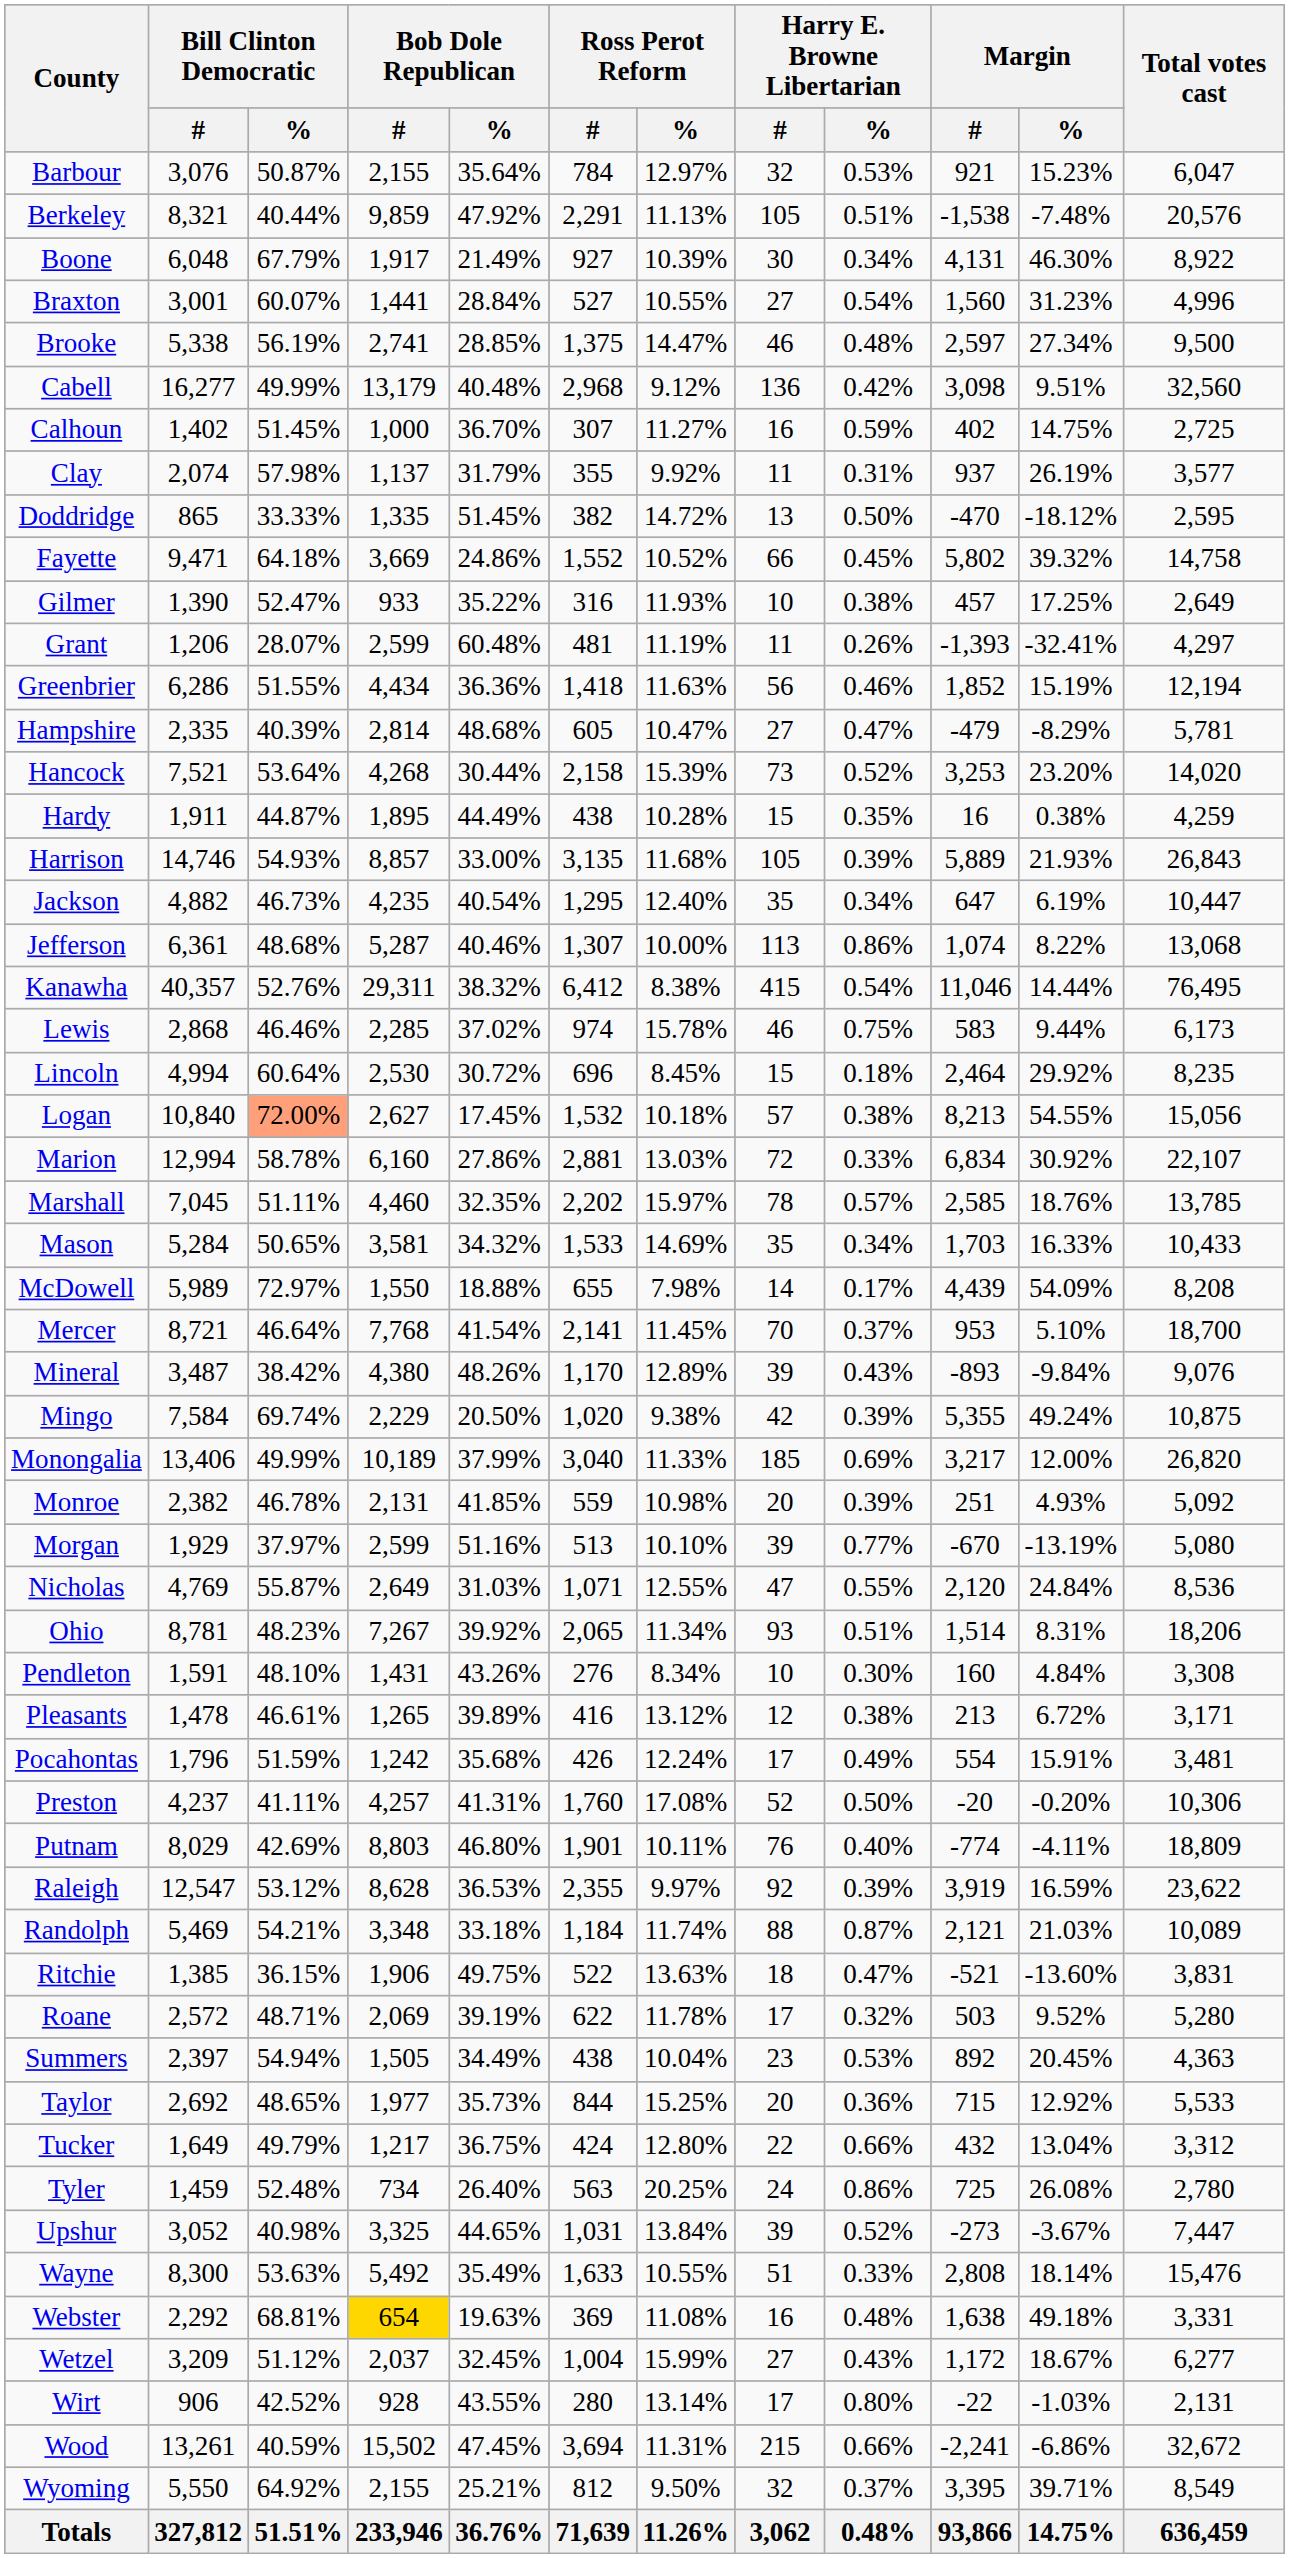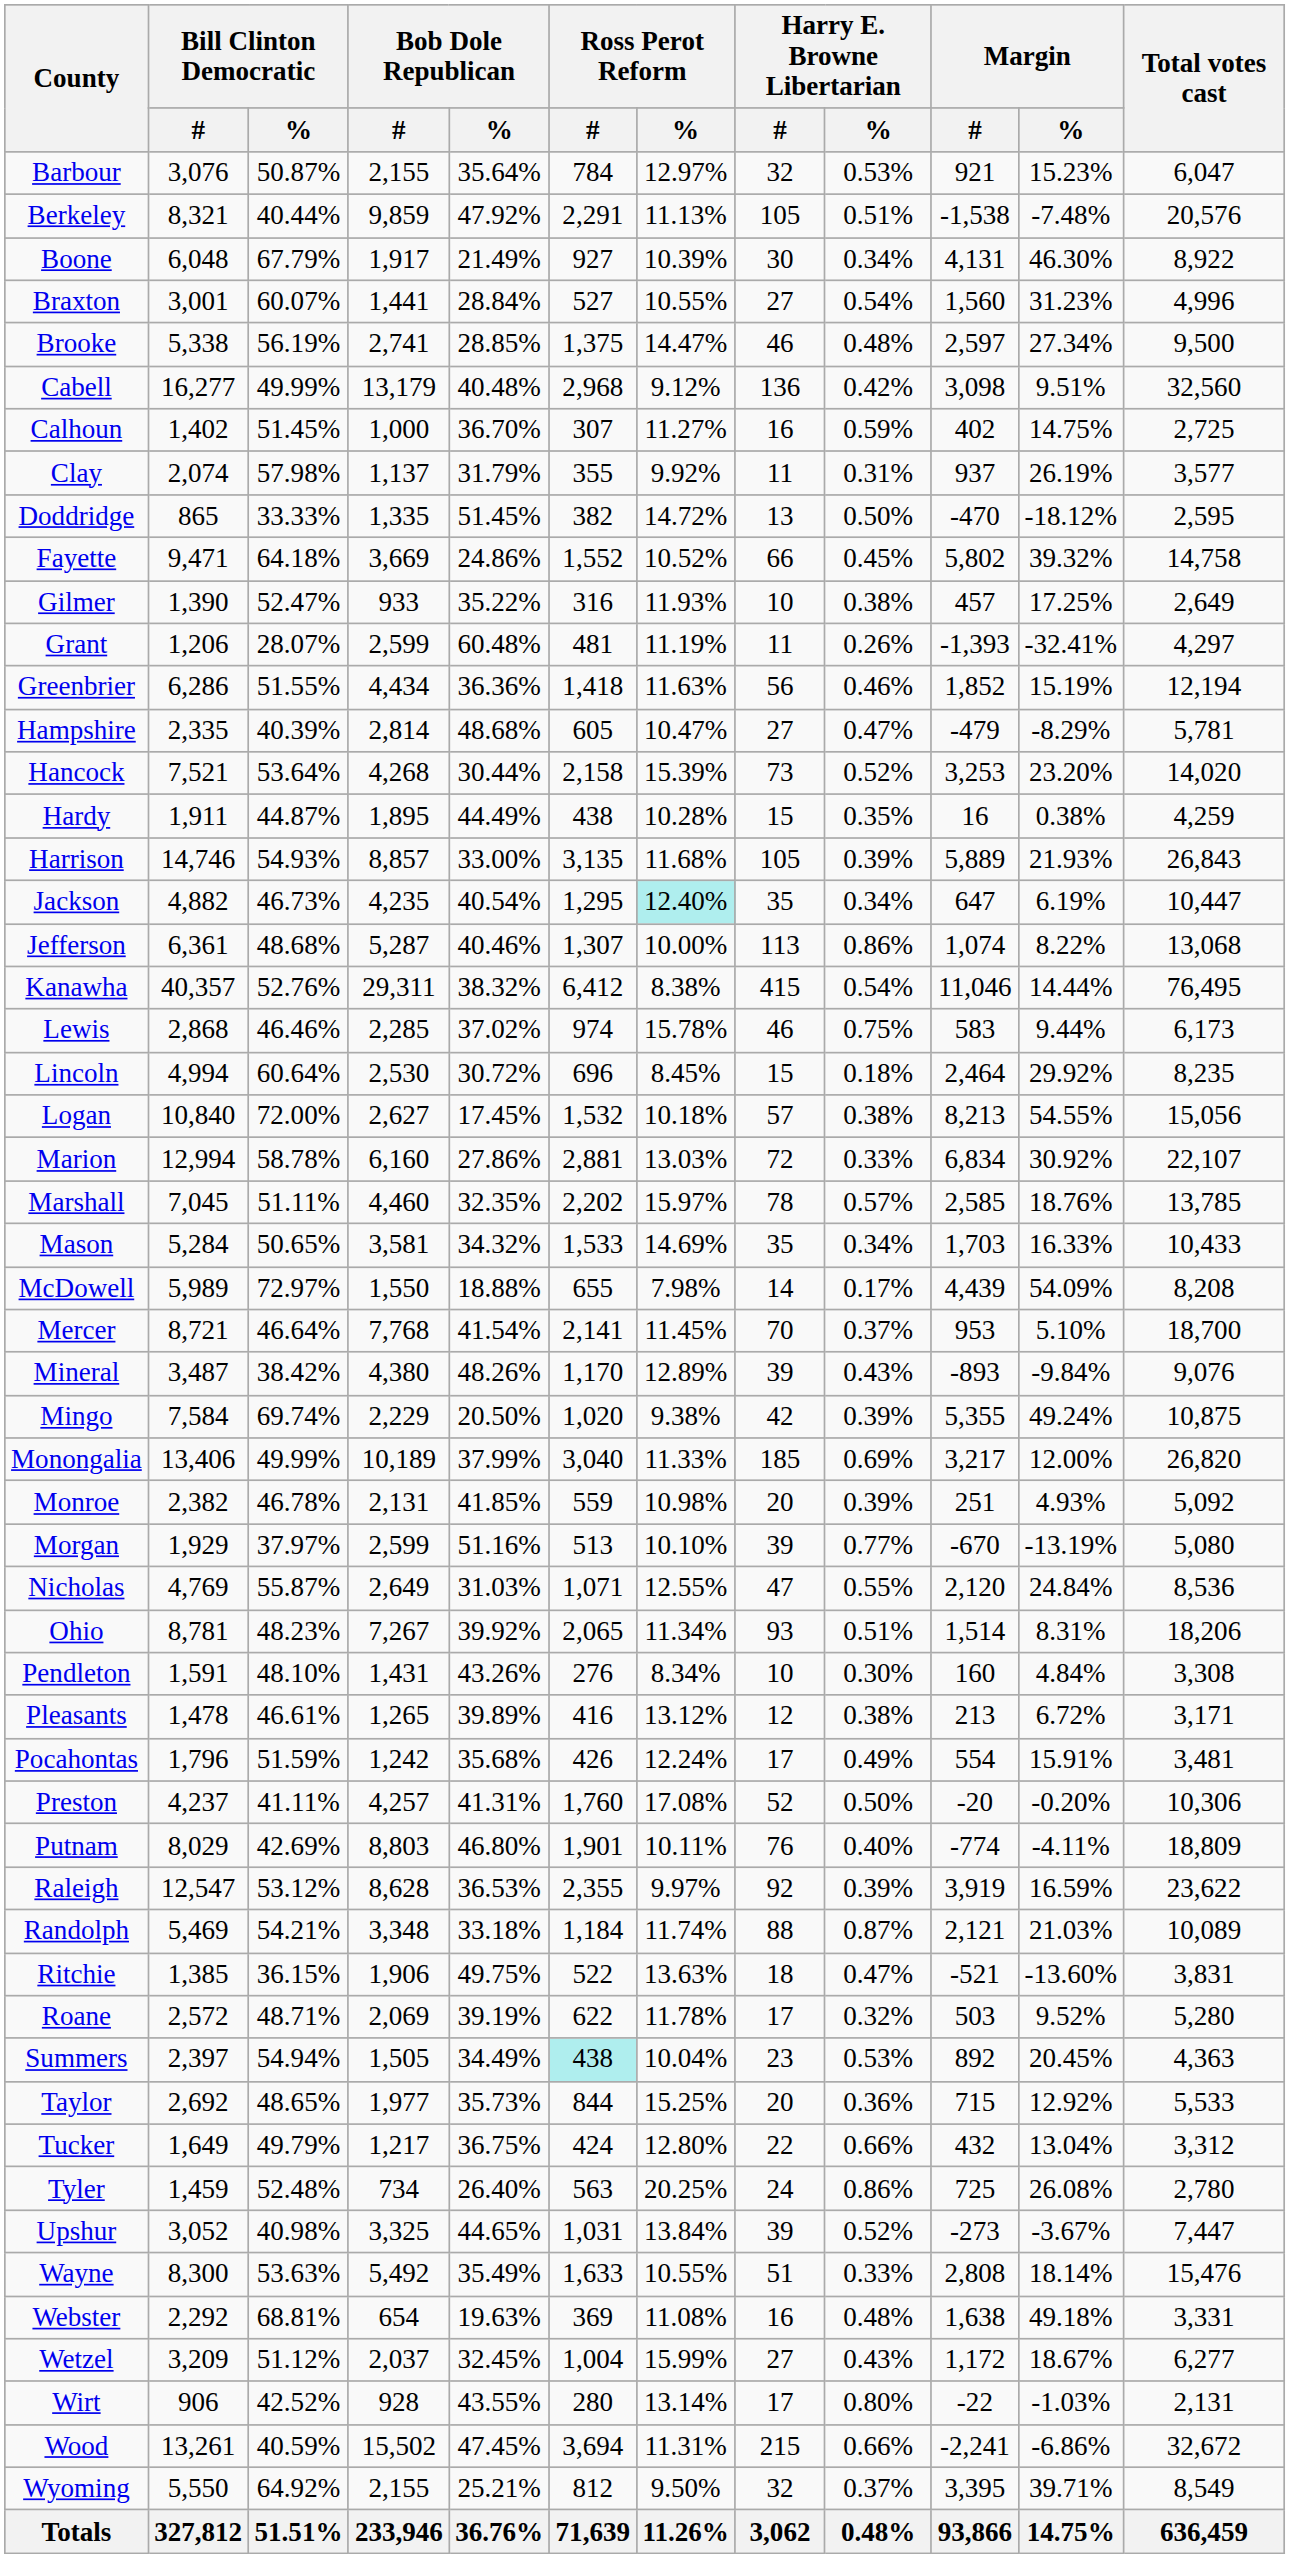(686, 901) no background -> (686, 901) paleturquoise background
(298, 1115) lightsalmon background -> (298, 1115) no background
(593, 2059) no background -> (593, 2059) paleturquoise background
(399, 2316) gold background -> (399, 2316) no background
